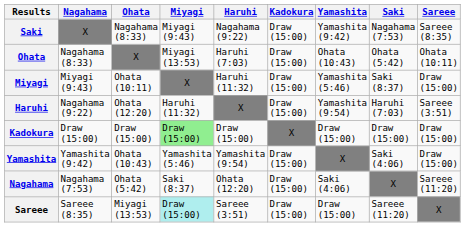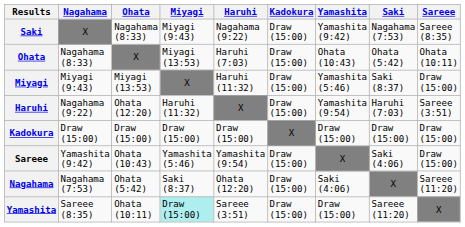(133, 83) Ohata (10:11) -> (133, 83) Miyagi (13:53)
(181, 133) lightgreen background -> (181, 133) no background
(32, 159) Yamashita -> (32, 159) Sareee
(32, 209) Sareee -> (32, 209) Yamashita
(133, 209) Miyagi (13:53) -> (133, 209) Ohata (10:11)
